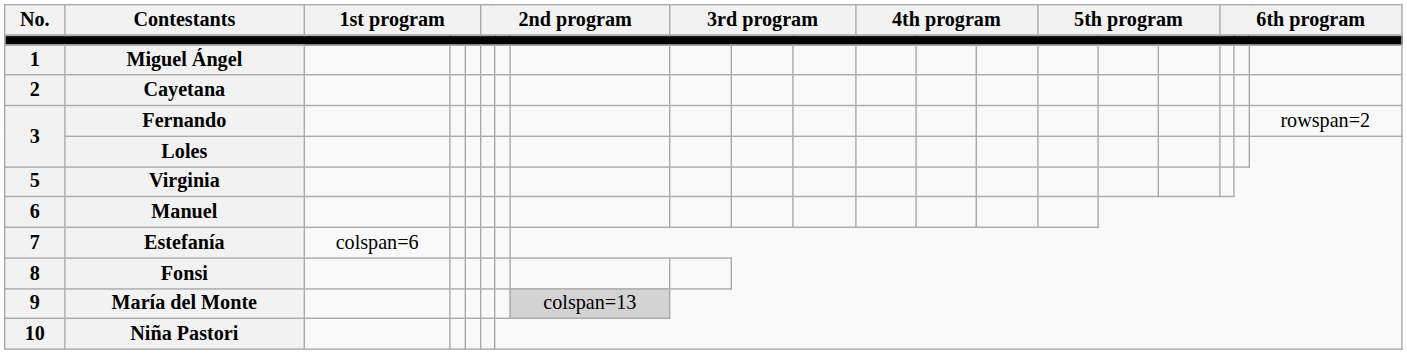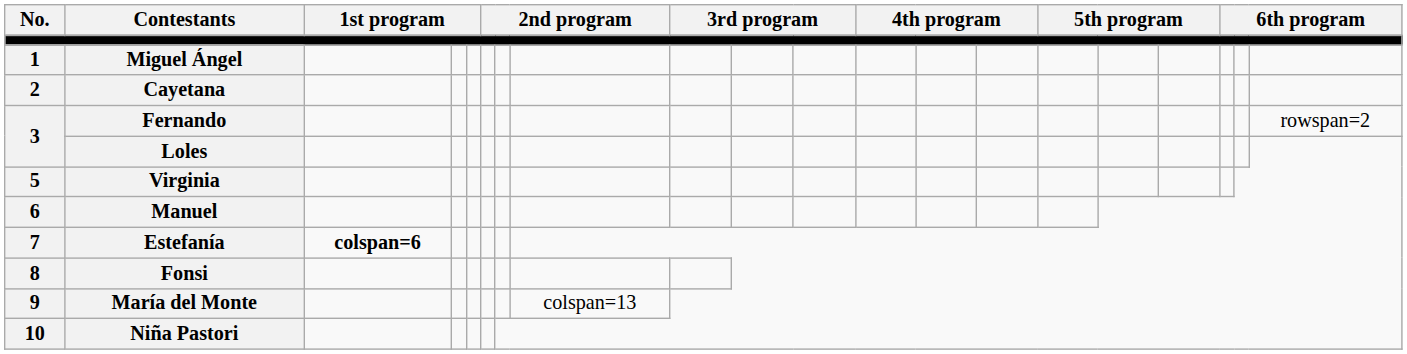(377, 242) normal -> (378, 242) bold
(590, 303) lightgrey background -> (590, 303) no background
